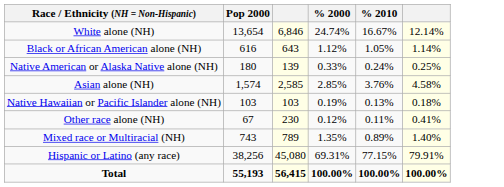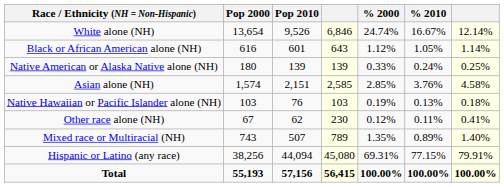+ column: (297, 13)
